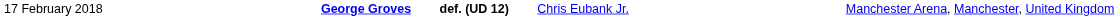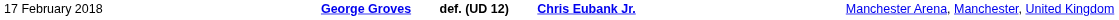(583, 9) normal -> (587, 9) bold
